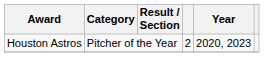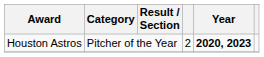(224, 43) normal -> (224, 43) bold
